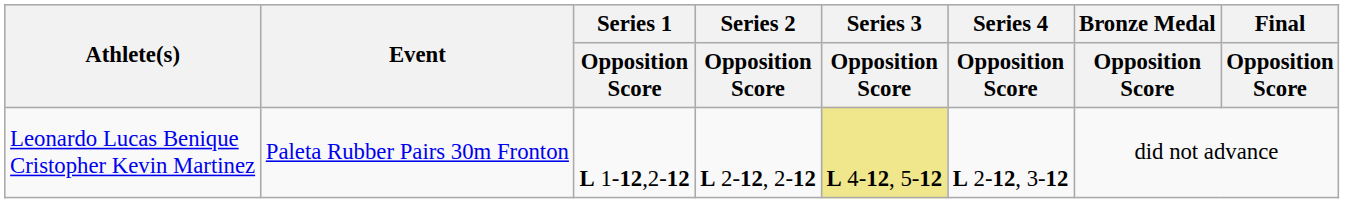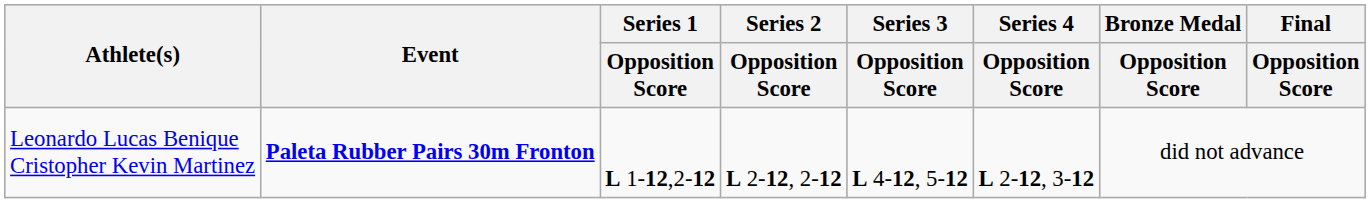(417, 152) normal -> (430, 152) bold
(884, 179) khaki background -> (910, 179) no background
